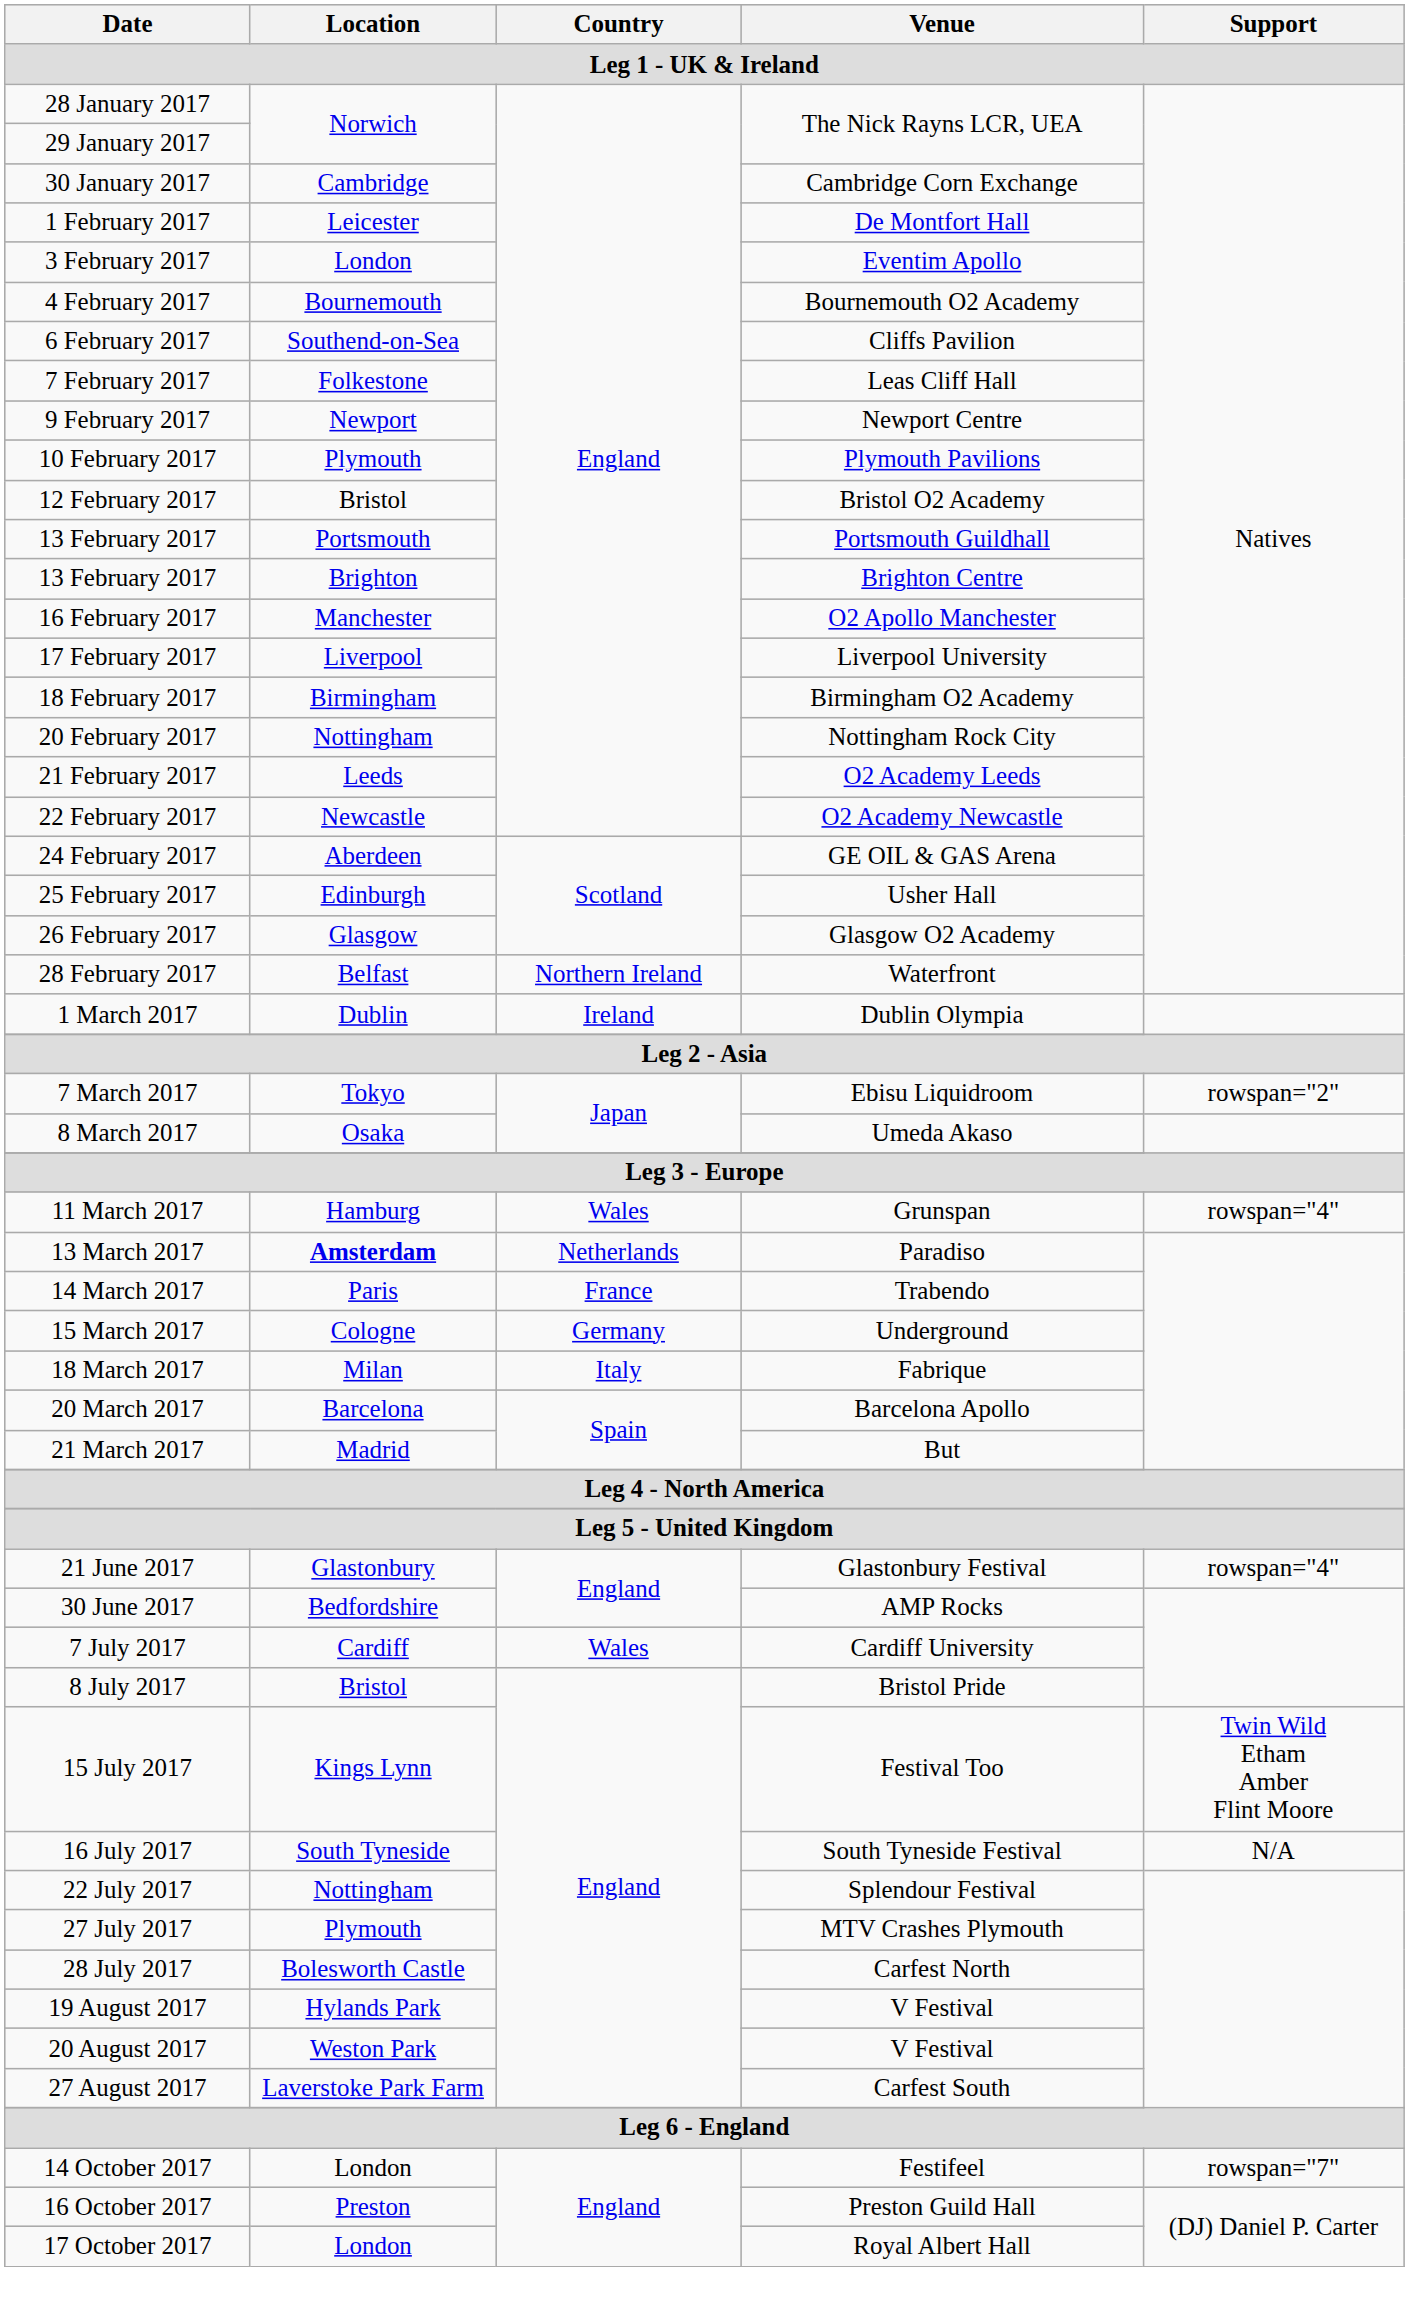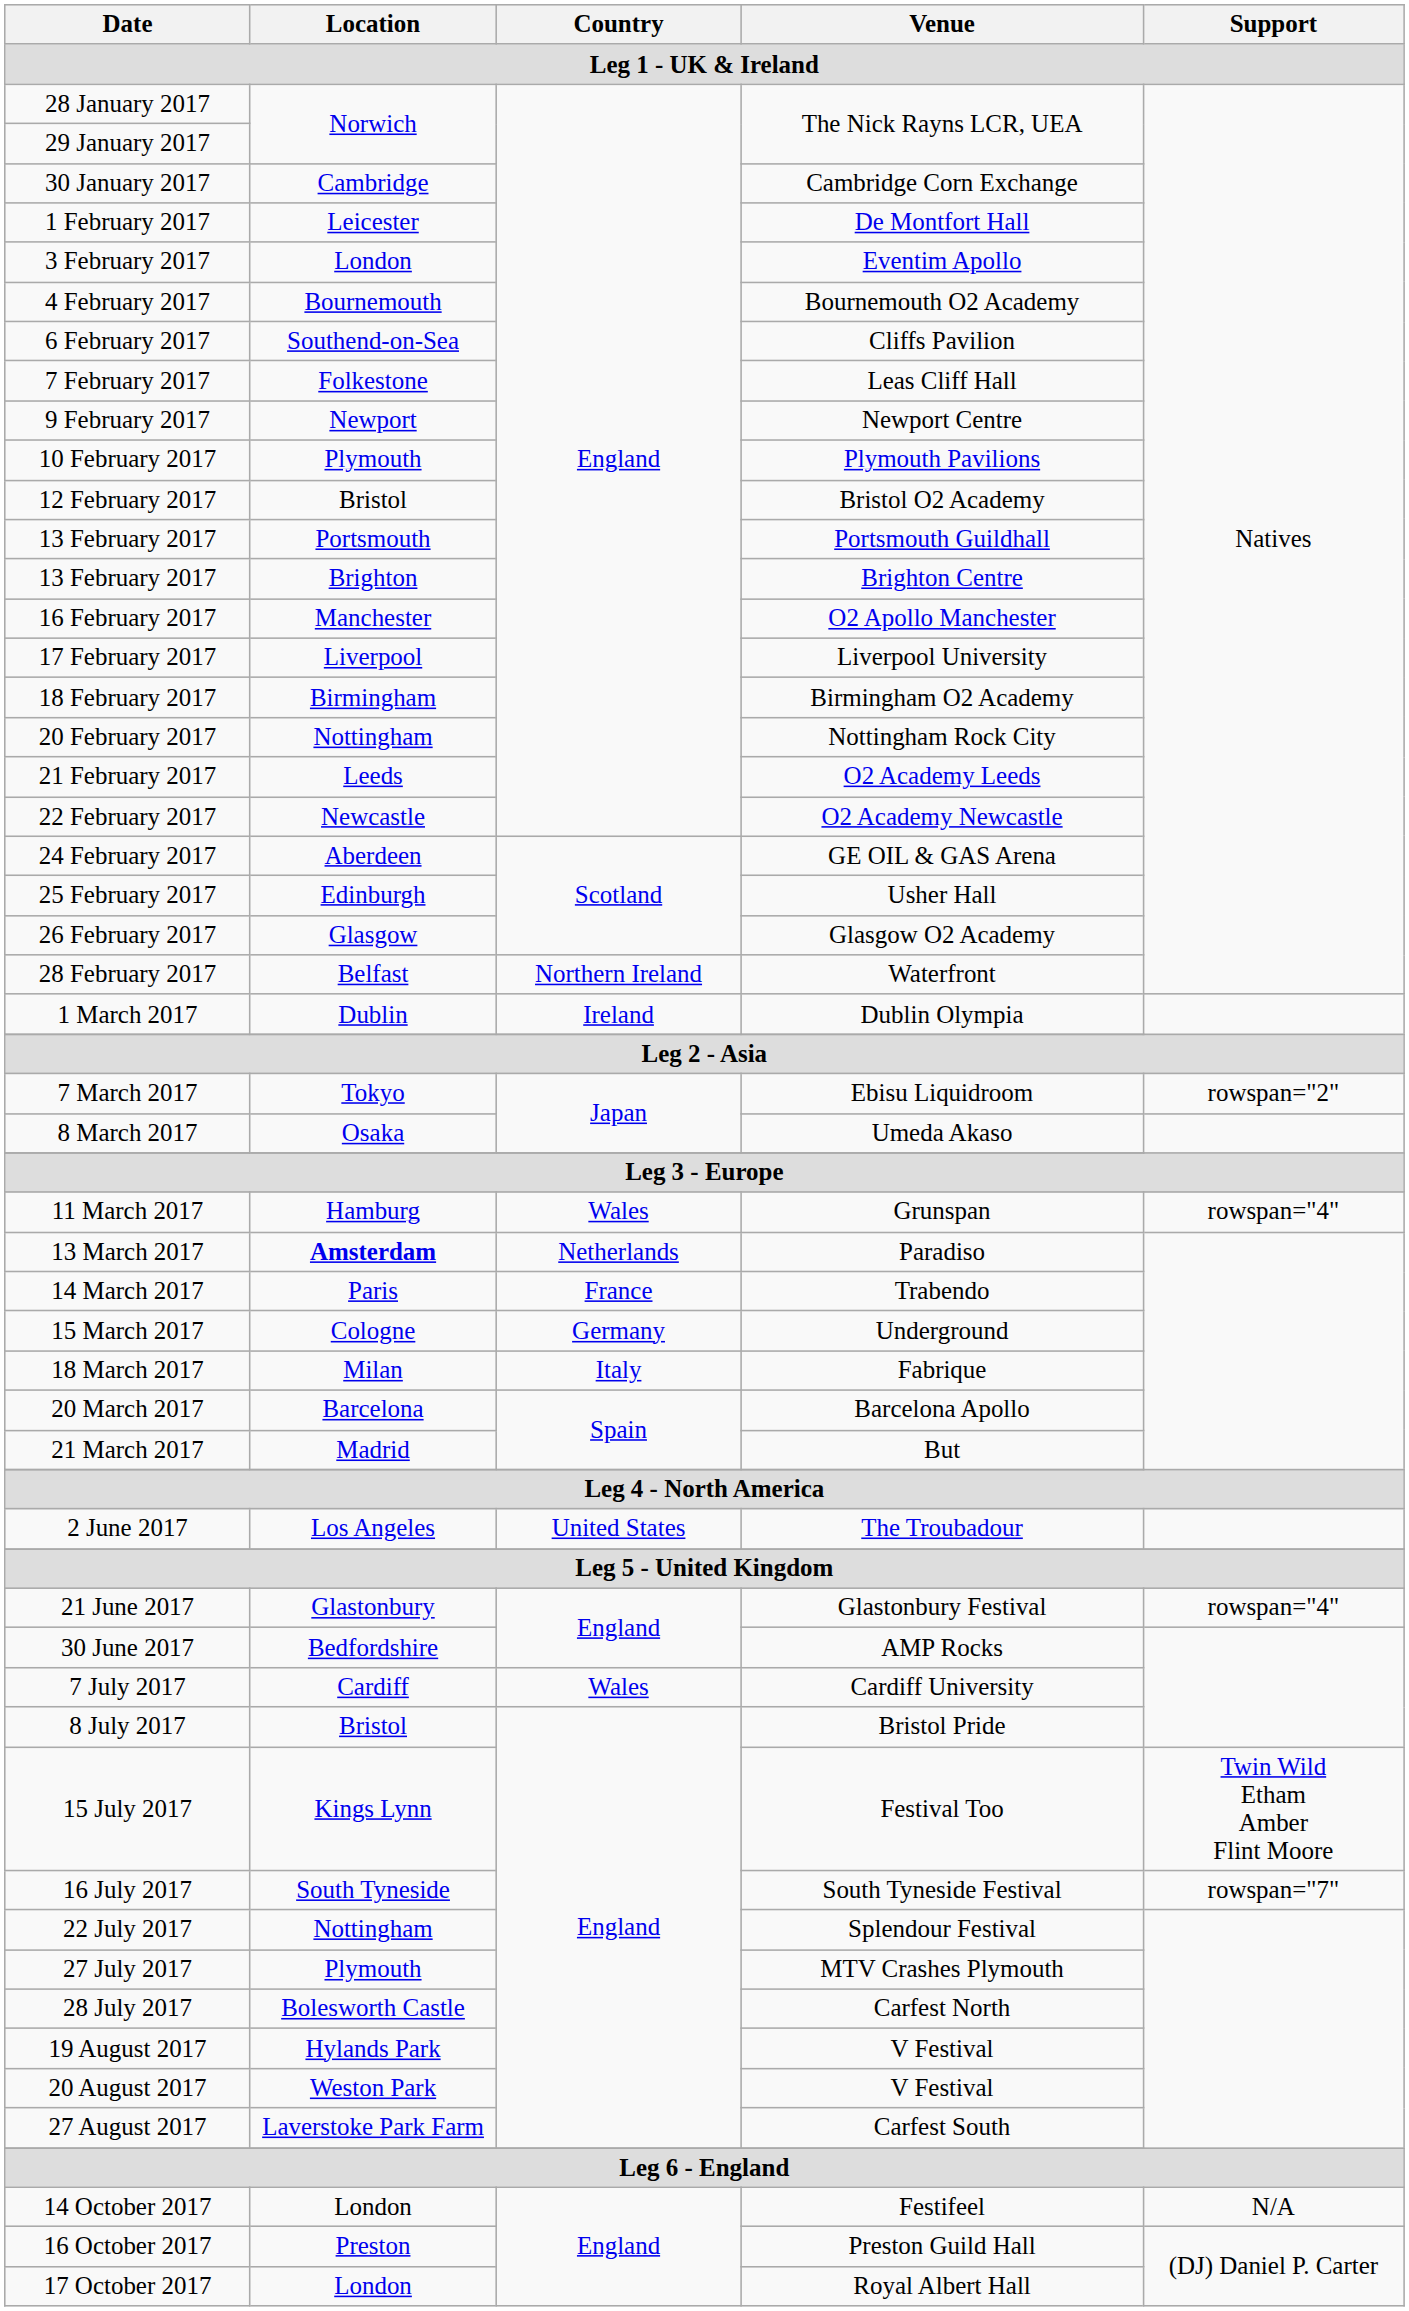+ row: (128, 1528)
(1273, 1850) N/A -> (1273, 1889) rowspan="7"
(1273, 2166) rowspan="7" -> (1273, 2206) N/A
